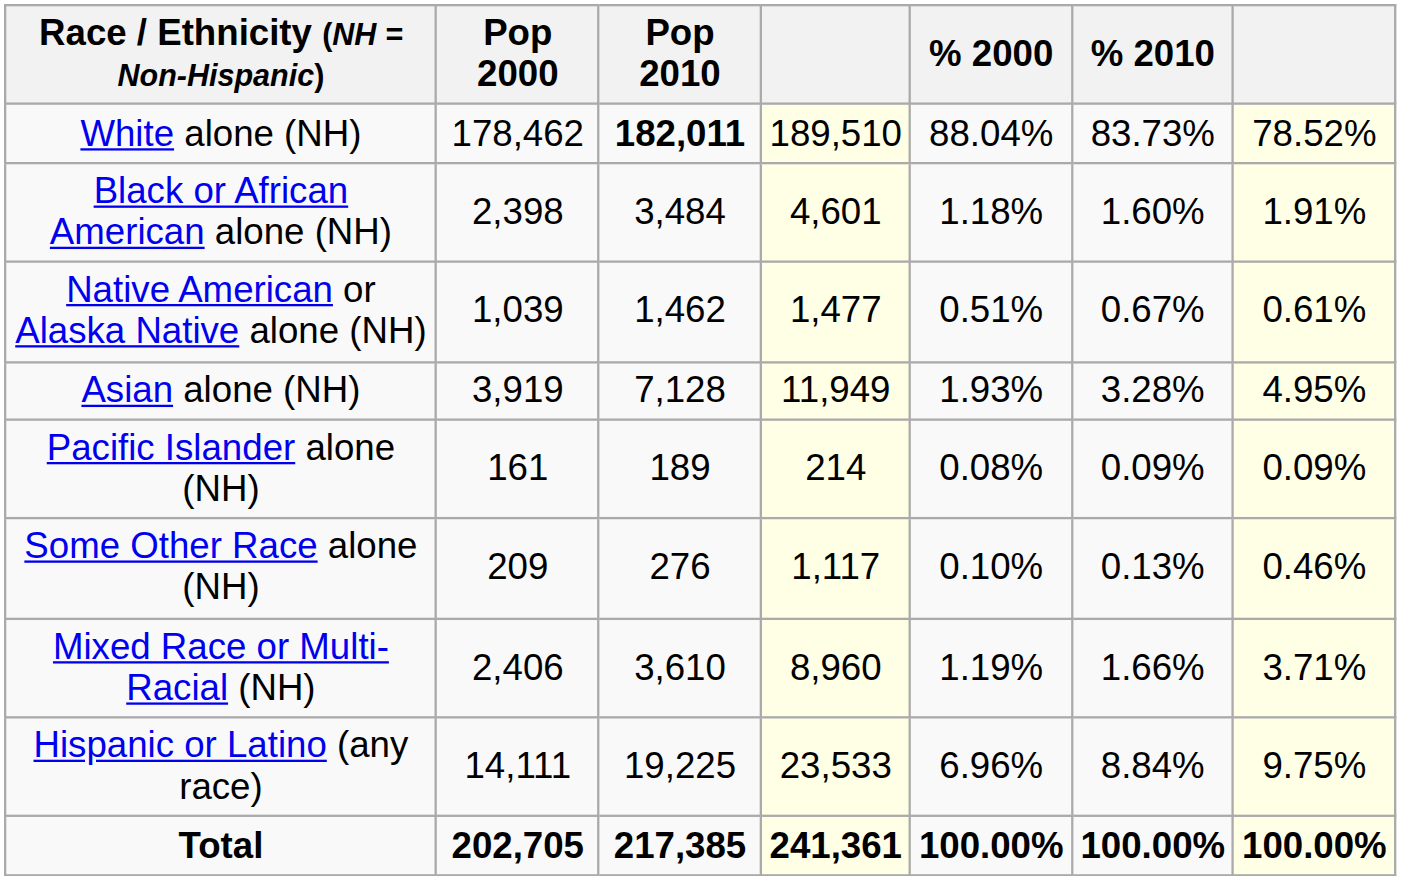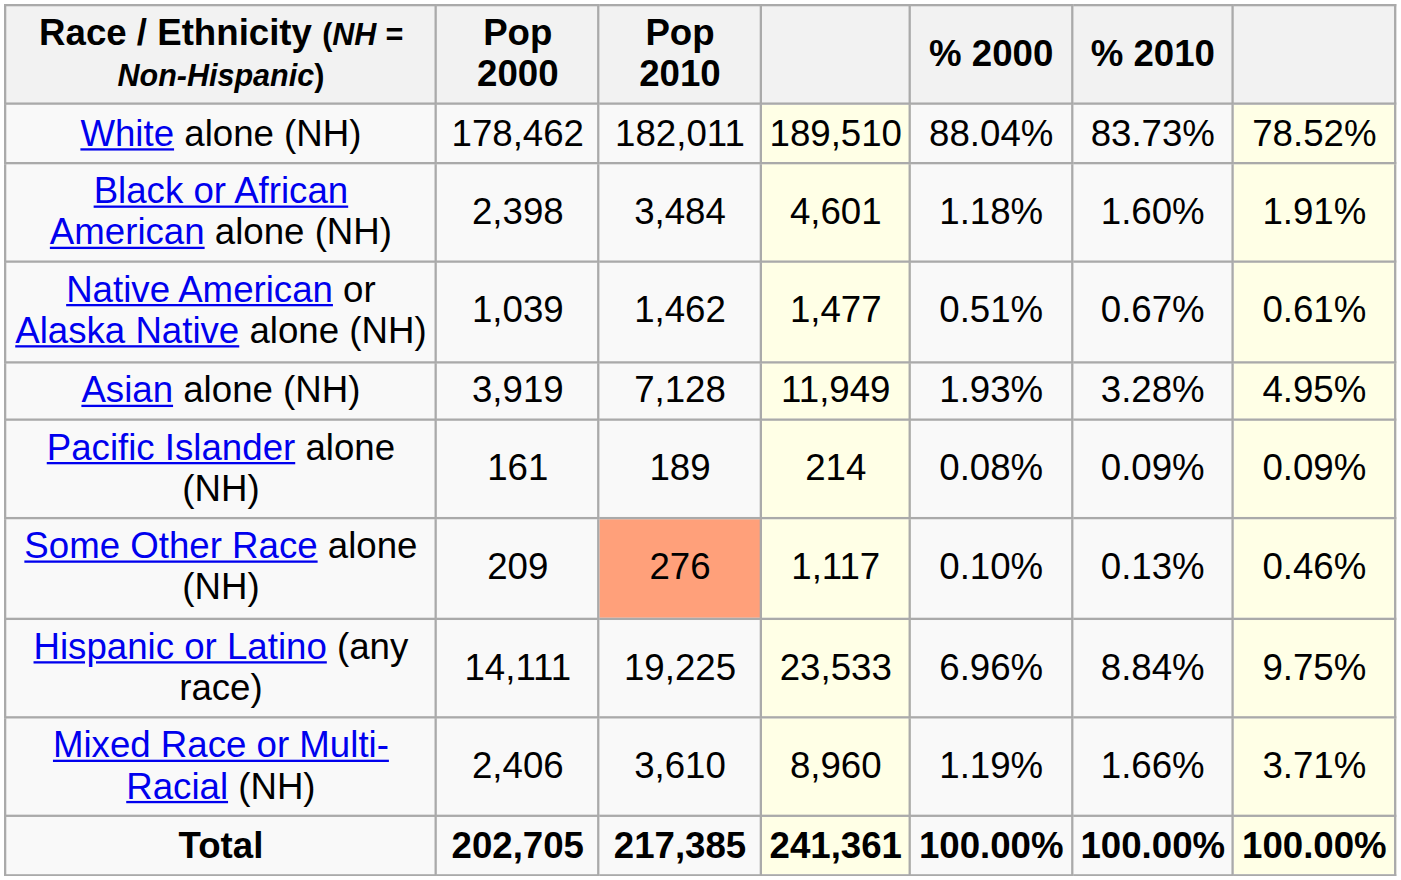(680, 132) bold -> (680, 132) normal
(680, 567) no background -> (680, 567) lightsalmon background
rows swapped: (221, 667) <-> (221, 766)
